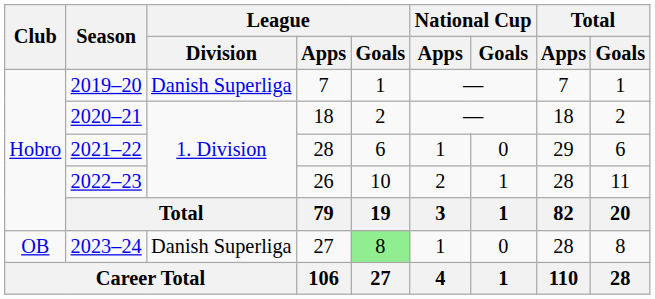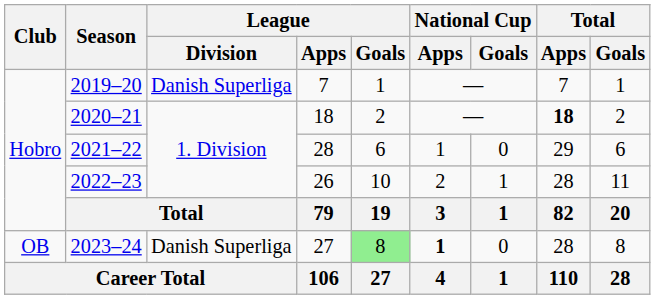(563, 117) normal -> (563, 117) bold
(440, 246) normal -> (440, 246) bold
